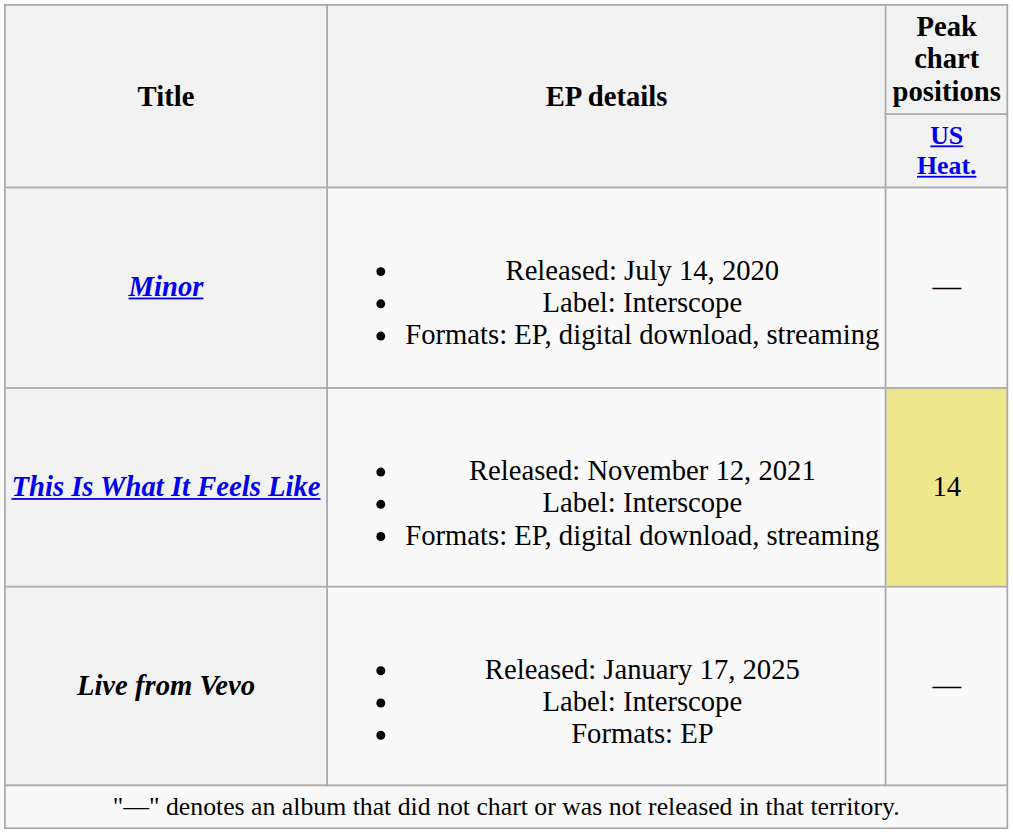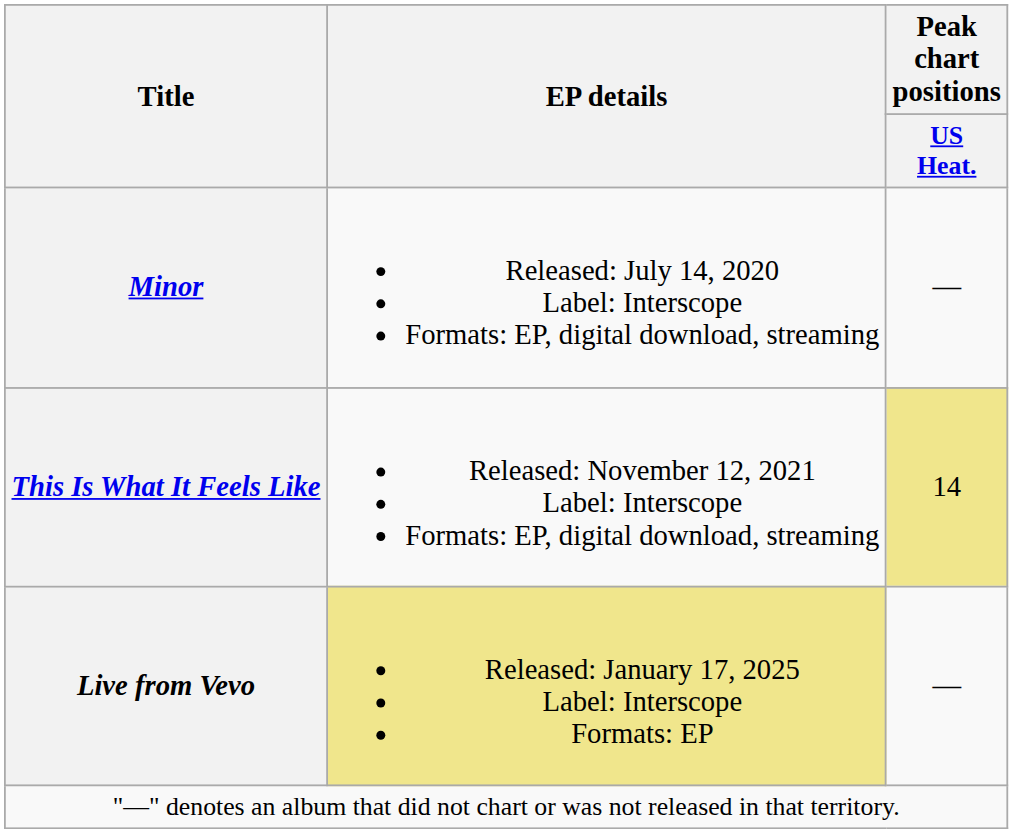(607, 702) no background -> (607, 702) khaki background
